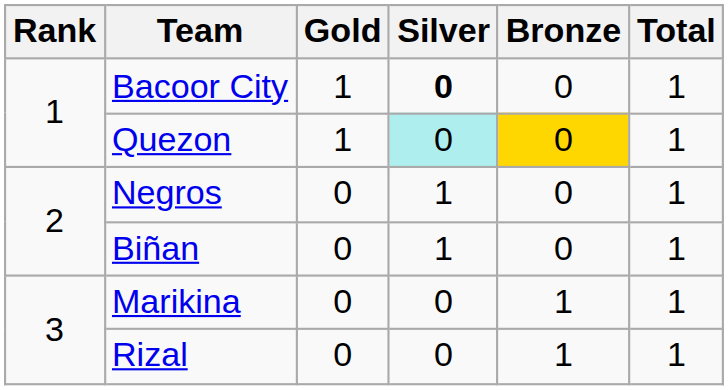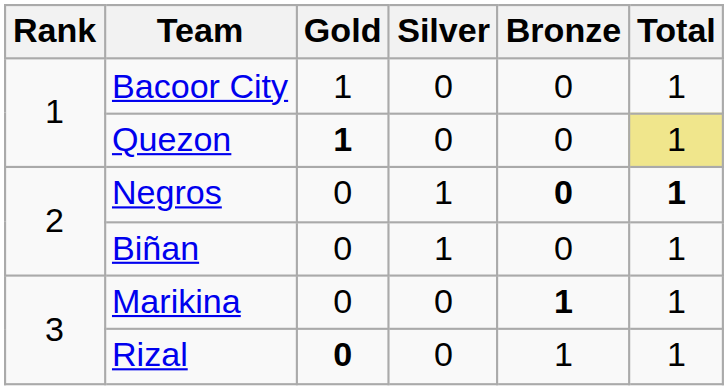(444, 85) bold -> (444, 85) normal
(343, 139) normal -> (343, 139) bold
(444, 139) paleturquoise background -> (444, 139) no background
(563, 139) gold background -> (563, 139) no background
(676, 139) no background -> (676, 139) khaki background
(563, 193) normal -> (563, 193) bold
(676, 193) normal -> (676, 193) bold
(563, 301) normal -> (563, 301) bold
(343, 355) normal -> (343, 355) bold
